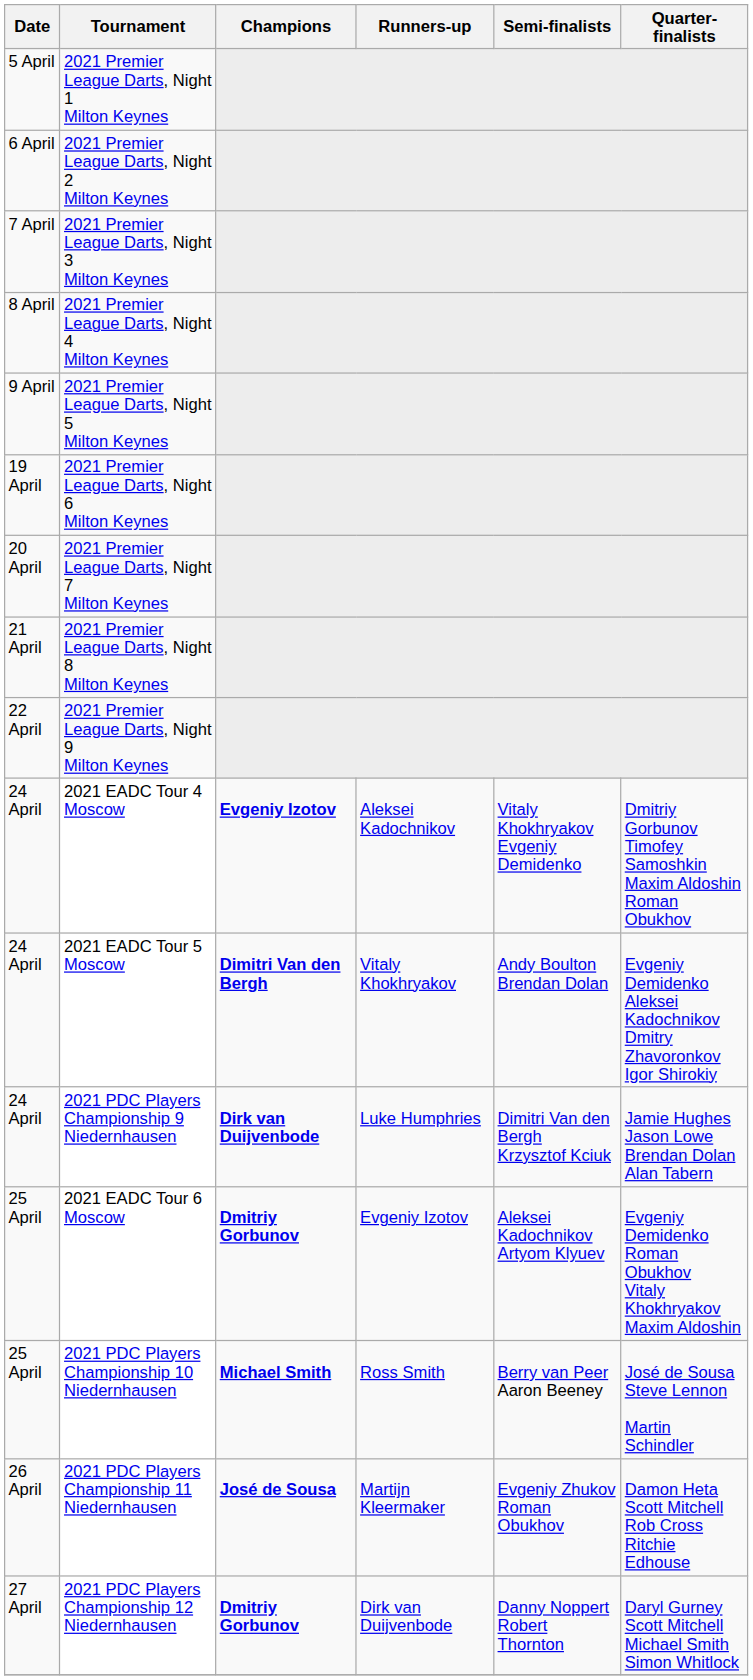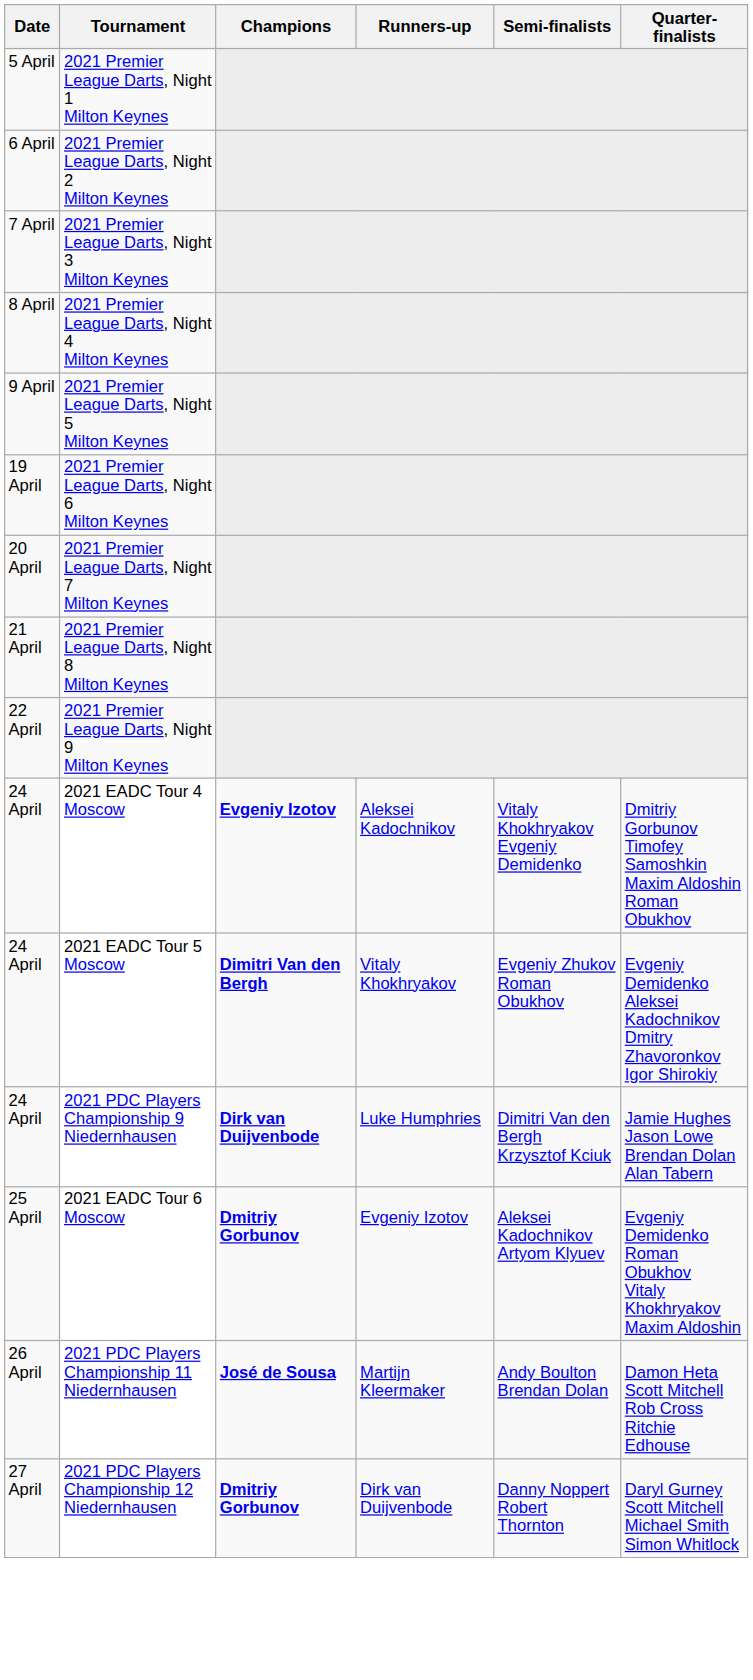(553, 973) Andy Boulton Brendan Dolan -> (557, 982) Evgeniy Zhukov Roman Obukhov
- row: (132, 1372)
(557, 1508) Evgeniy Zhukov Roman Obukhov -> (553, 1381) Andy Boulton Brendan Dolan
